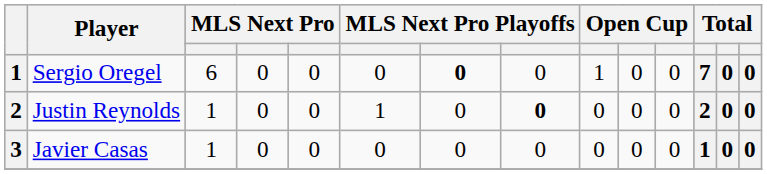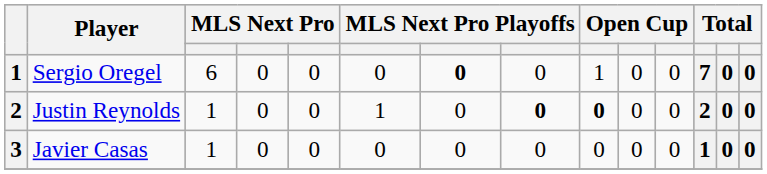(599, 111) normal -> (599, 111) bold
